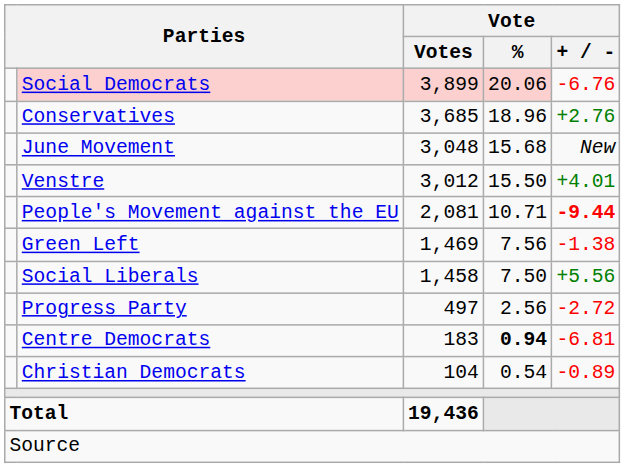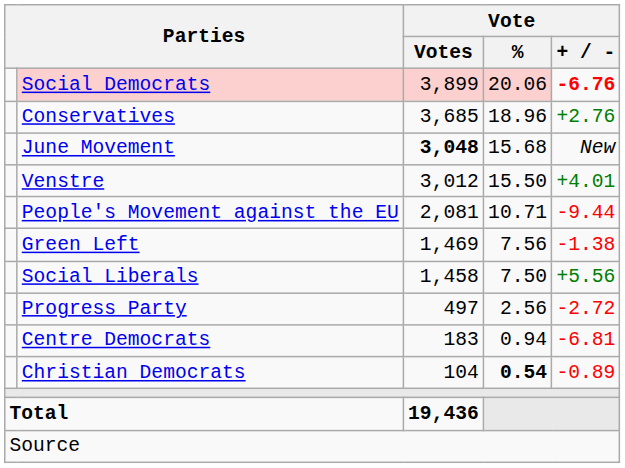(586, 85) normal -> (586, 85) bold
(449, 149) normal -> (449, 149) bold
(586, 213) bold -> (586, 213) normal
(523, 341) bold -> (523, 341) normal
(523, 373) normal -> (523, 373) bold
